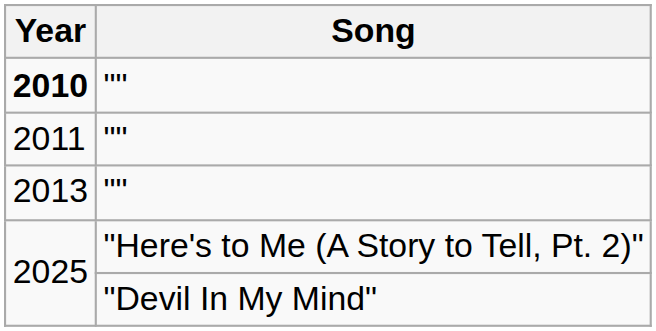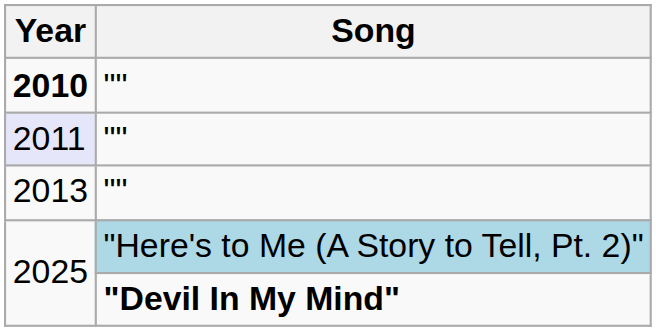(49, 138) no background -> (49, 138) lavender background
(374, 245) no background -> (374, 245) lightblue background
(240, 298) normal -> (252, 298) bold
